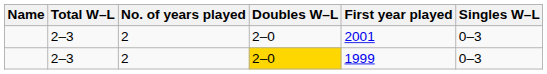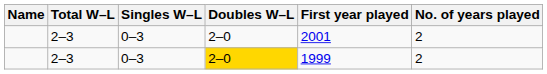columns swapped: (499, 15) <-> (183, 15)
